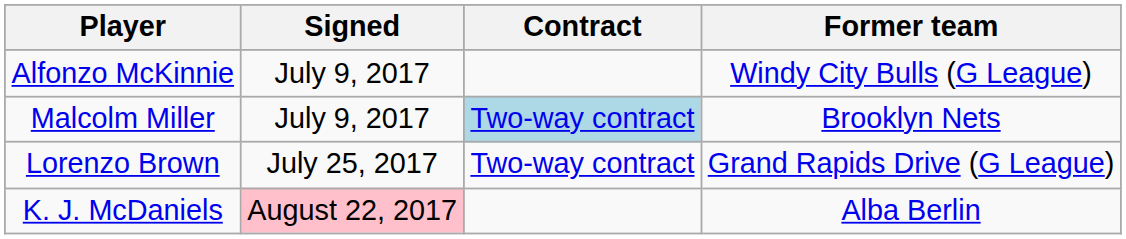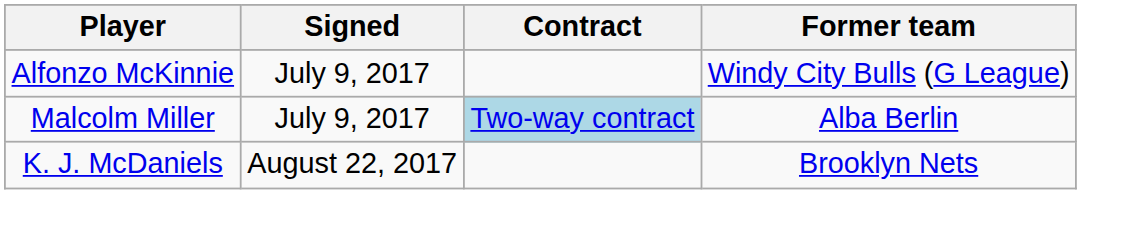(911, 118) Brooklyn Nets -> (889, 118) Alba Berlin
- row: (123, 164)
(352, 210) pink background -> (352, 164) no background
(911, 210) Alba Berlin -> (889, 164) Brooklyn Nets
